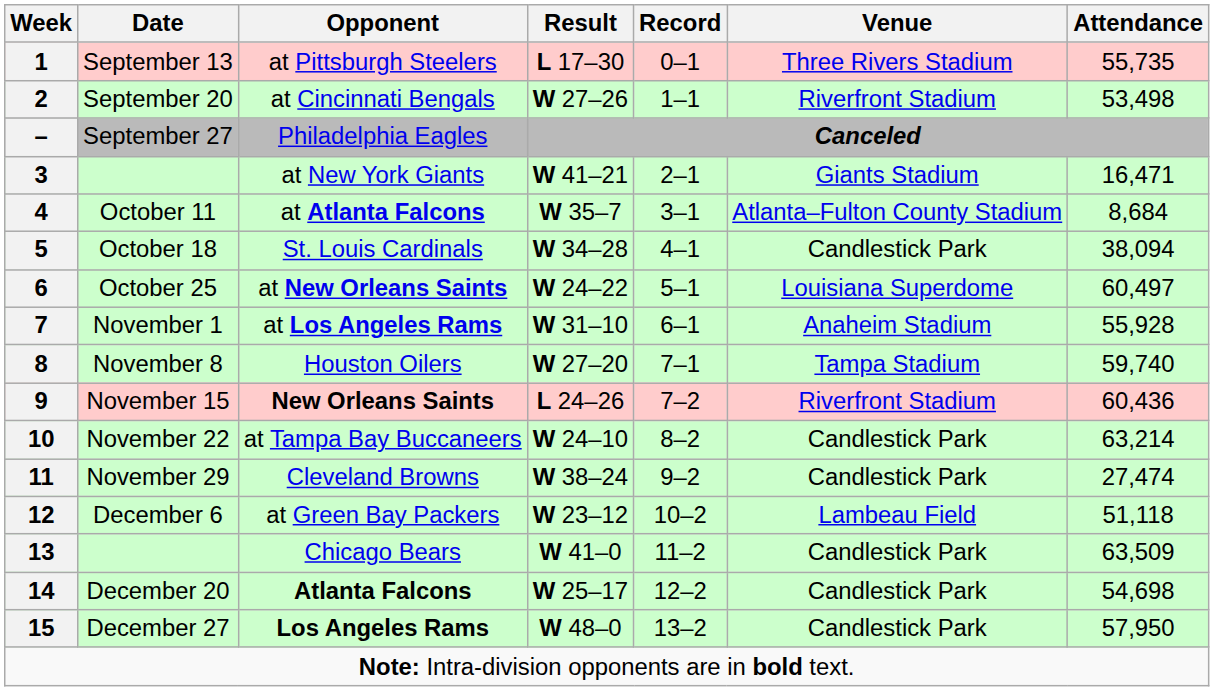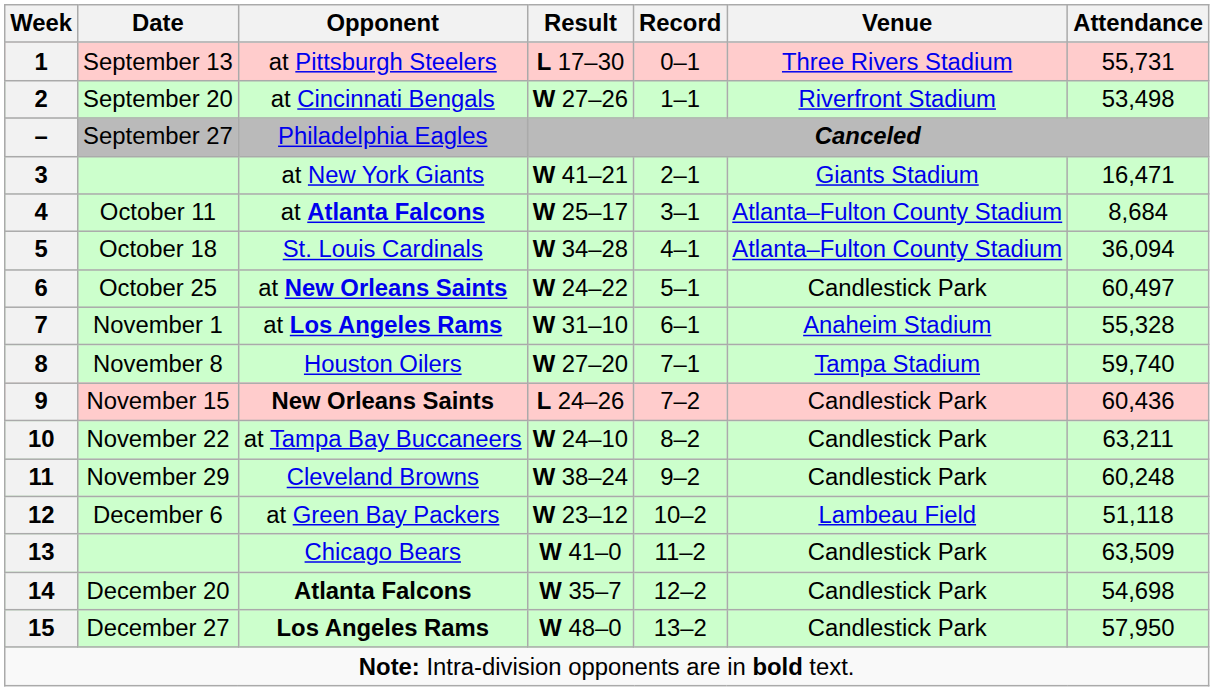(1138, 61) 55,735 -> (1138, 61) 55,731
(580, 212) W 35–7 -> (580, 212) W 25–17
(897, 250) Candlestick Park -> (897, 250) Atlanta–Fulton County Stadium
(1138, 250) 38,094 -> (1138, 250) 36,094
(897, 288) Louisiana Superdome -> (897, 288) Candlestick Park
(1138, 325) 55,928 -> (1138, 325) 55,328
(897, 401) Riverfront Stadium -> (897, 401) Candlestick Park
(1138, 439) 63,214 -> (1138, 439) 63,211
(1138, 477) 27,474 -> (1138, 477) 60,248
(580, 590) W 25–17 -> (580, 590) W 35–7
